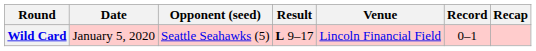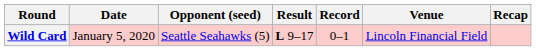columns swapped: (467, 14) <-> (380, 14)
